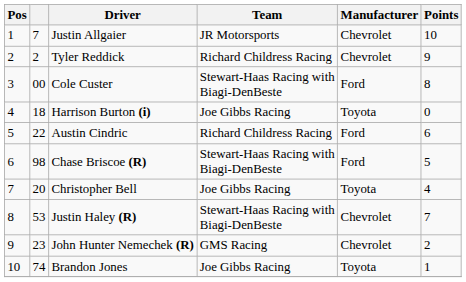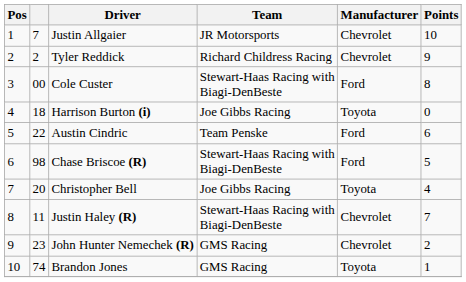(266, 132) Richard Childress Racing -> (234, 132) Team Penske
(39, 217) 53 -> (39, 217) 11
(245, 265) Joe Gibbs Racing -> (233, 265) GMS Racing
